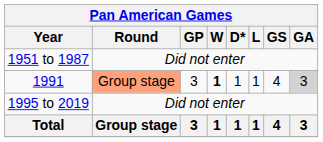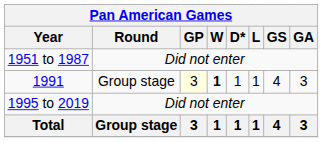(136, 81) lightsalmon background -> (136, 81) no background
(194, 81) no background -> (194, 81) lightyellow background
(304, 81) lightgrey background -> (304, 81) no background
